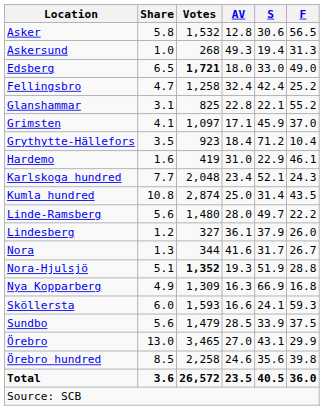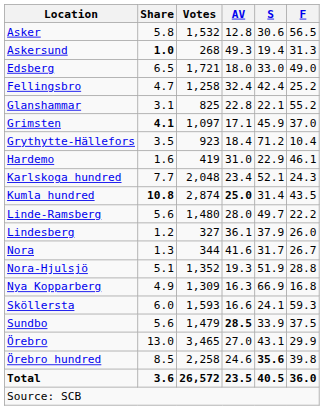(164, 50) normal -> (164, 50) bold
(203, 68) bold -> (203, 68) normal
(164, 123) normal -> (164, 123) bold
(161, 196) normal -> (161, 196) bold
(238, 196) normal -> (238, 196) bold
(203, 269) bold -> (203, 269) normal
(238, 323) normal -> (238, 323) bold
(271, 360) normal -> (271, 360) bold
